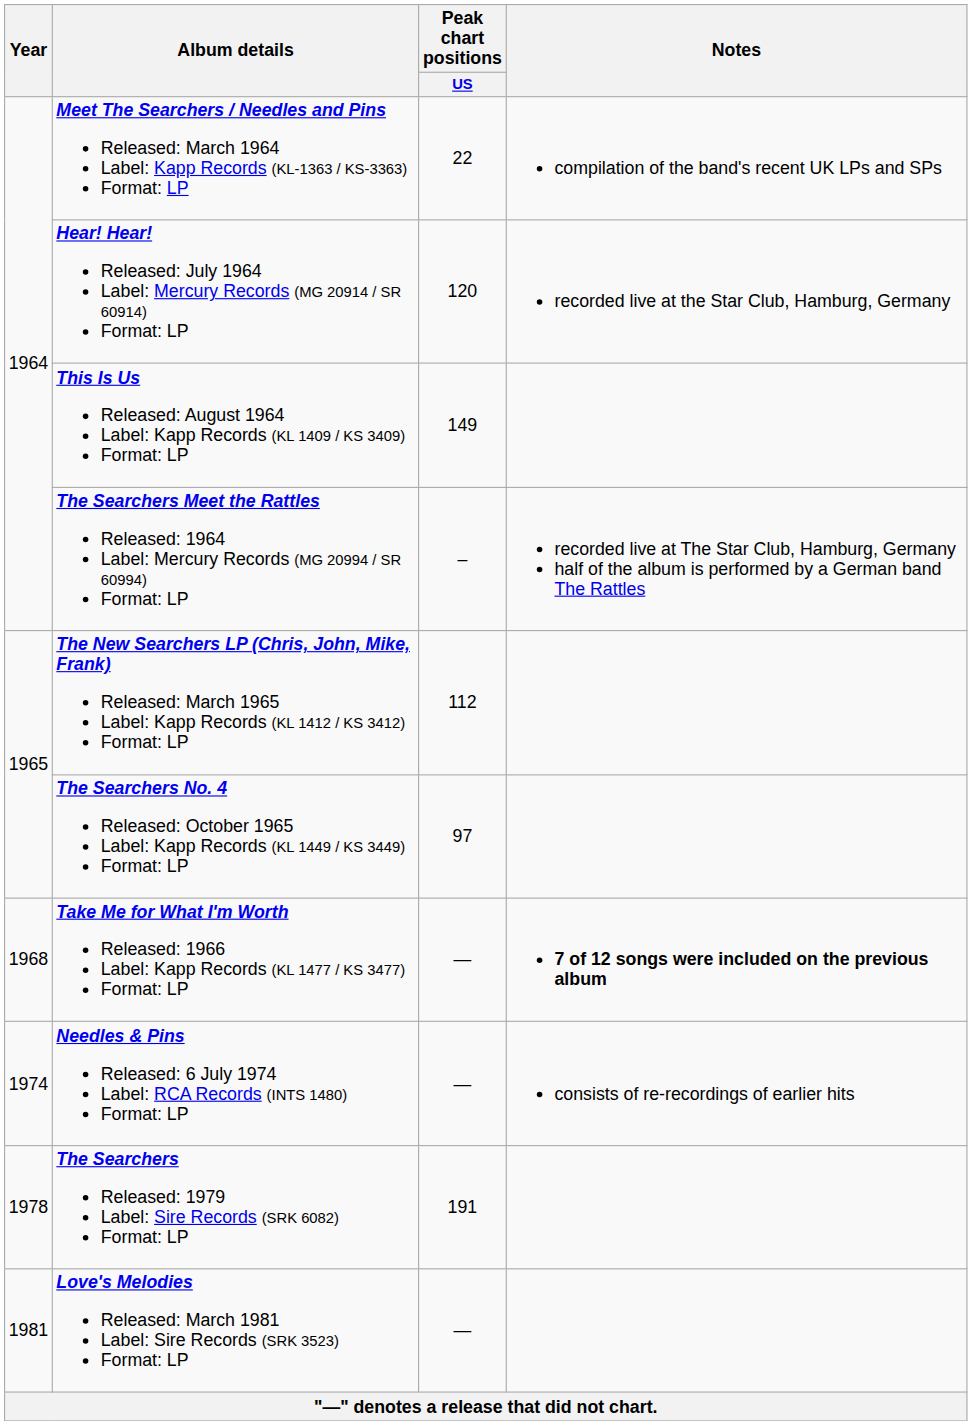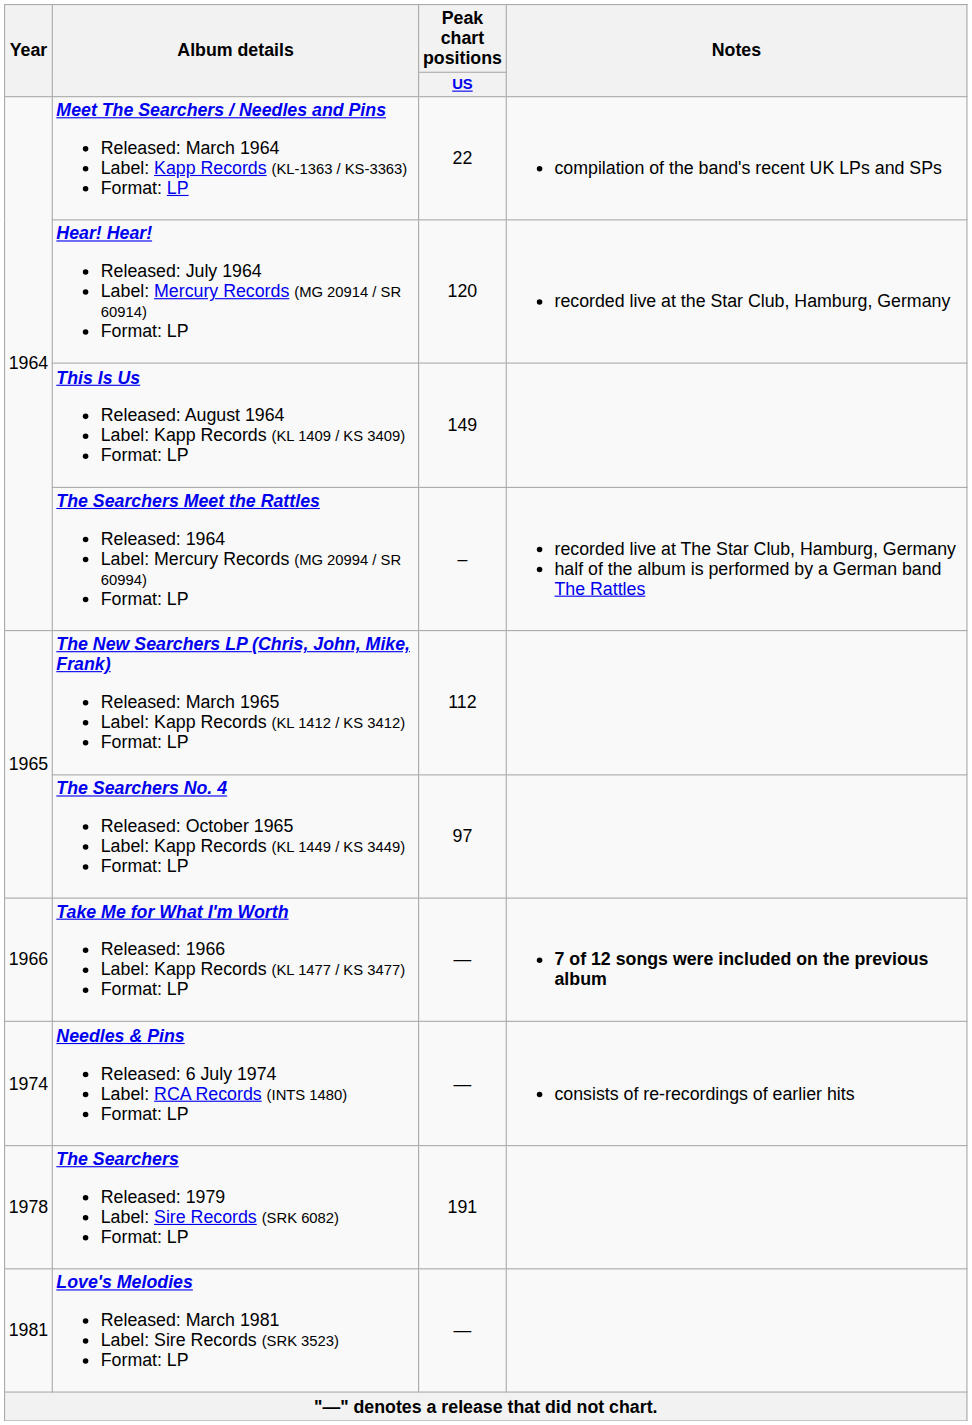(28, 959) 1968 -> (28, 959) 1966
